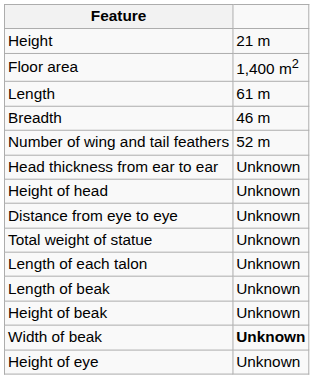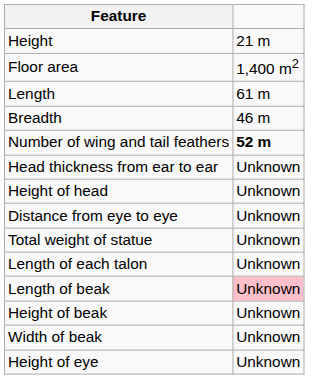(253, 142) normal -> (254, 142) bold
(268, 288) no background -> (268, 288) pink background
(271, 337) bold -> (268, 337) normal
